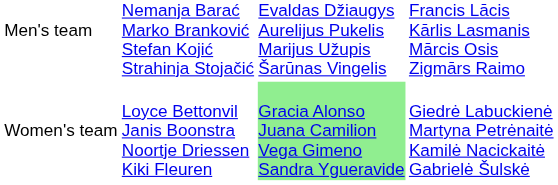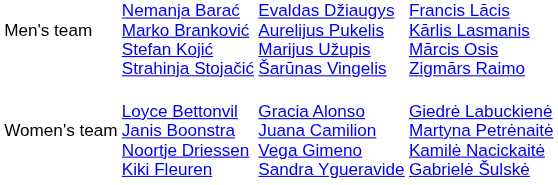(332, 140) lightgreen background -> (332, 140) no background
